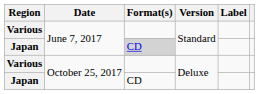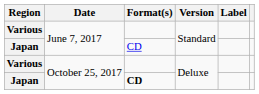(134, 47) lightgrey background -> (134, 47) no background
(134, 81) normal -> (135, 81) bold
